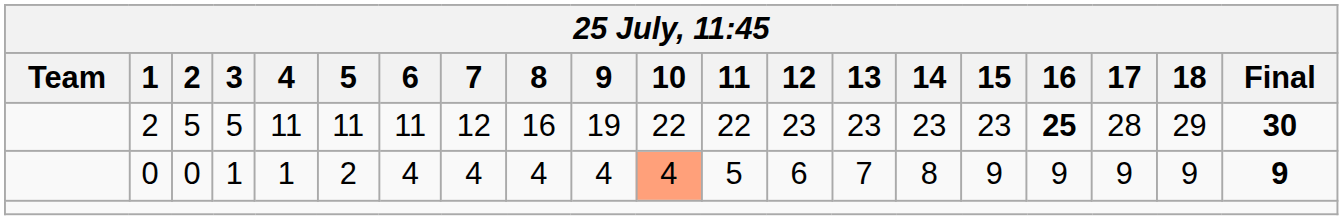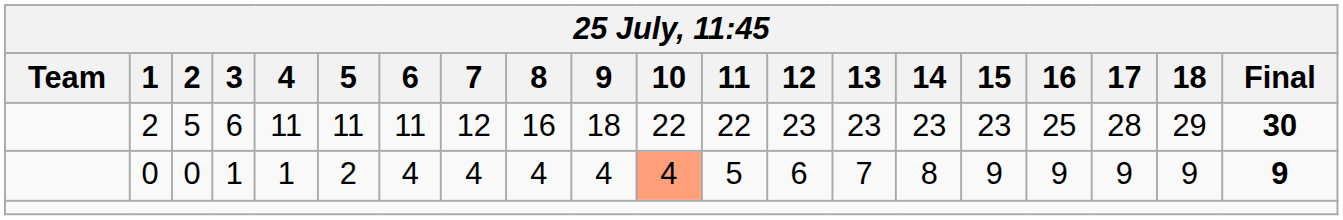(234, 126) 5 -> (234, 126) 6
(604, 126) 19 -> (604, 126) 18
(1059, 126) bold -> (1059, 126) normal
